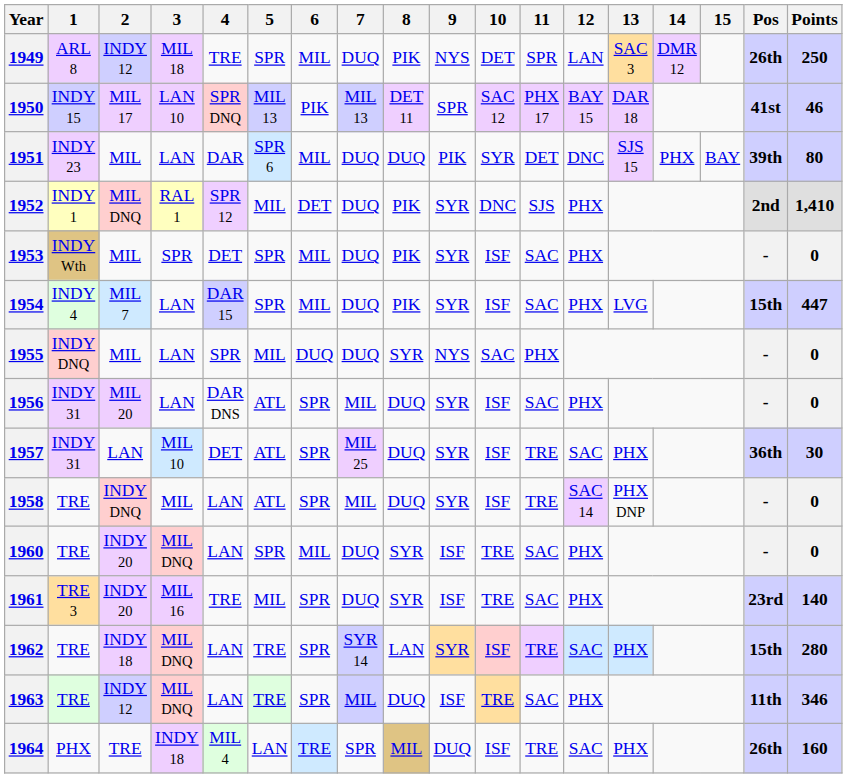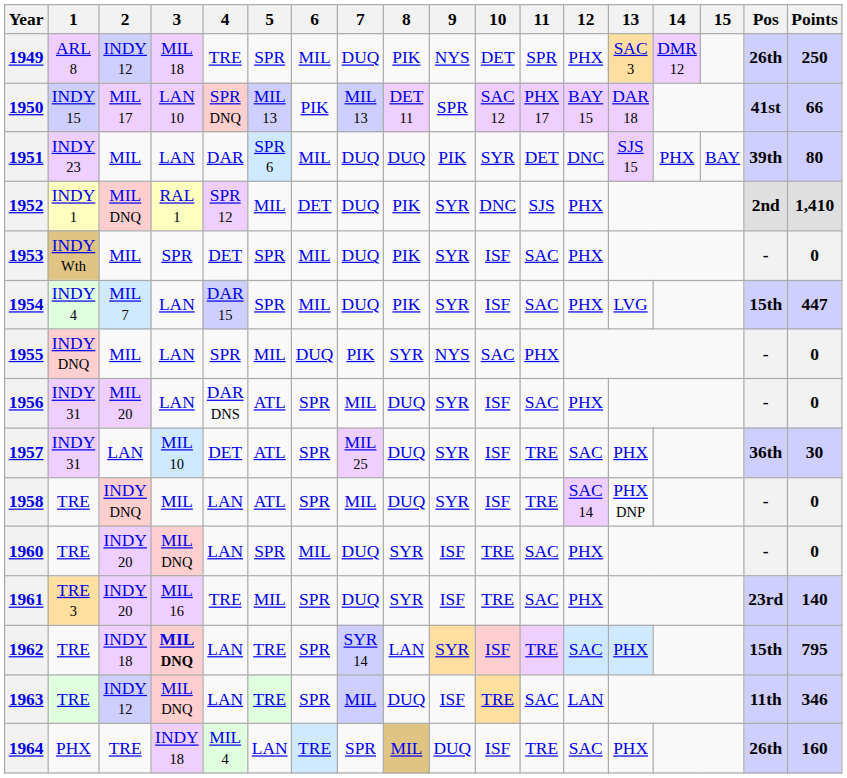(586, 58) LAN -> (586, 58) PHX
(815, 107) 46 -> (815, 107) 66
(360, 354) DUQ -> (360, 354) PIK
(177, 649) normal -> (177, 649) bold
(815, 649) 280 -> (815, 649) 795
(586, 699) PHX -> (586, 699) LAN
